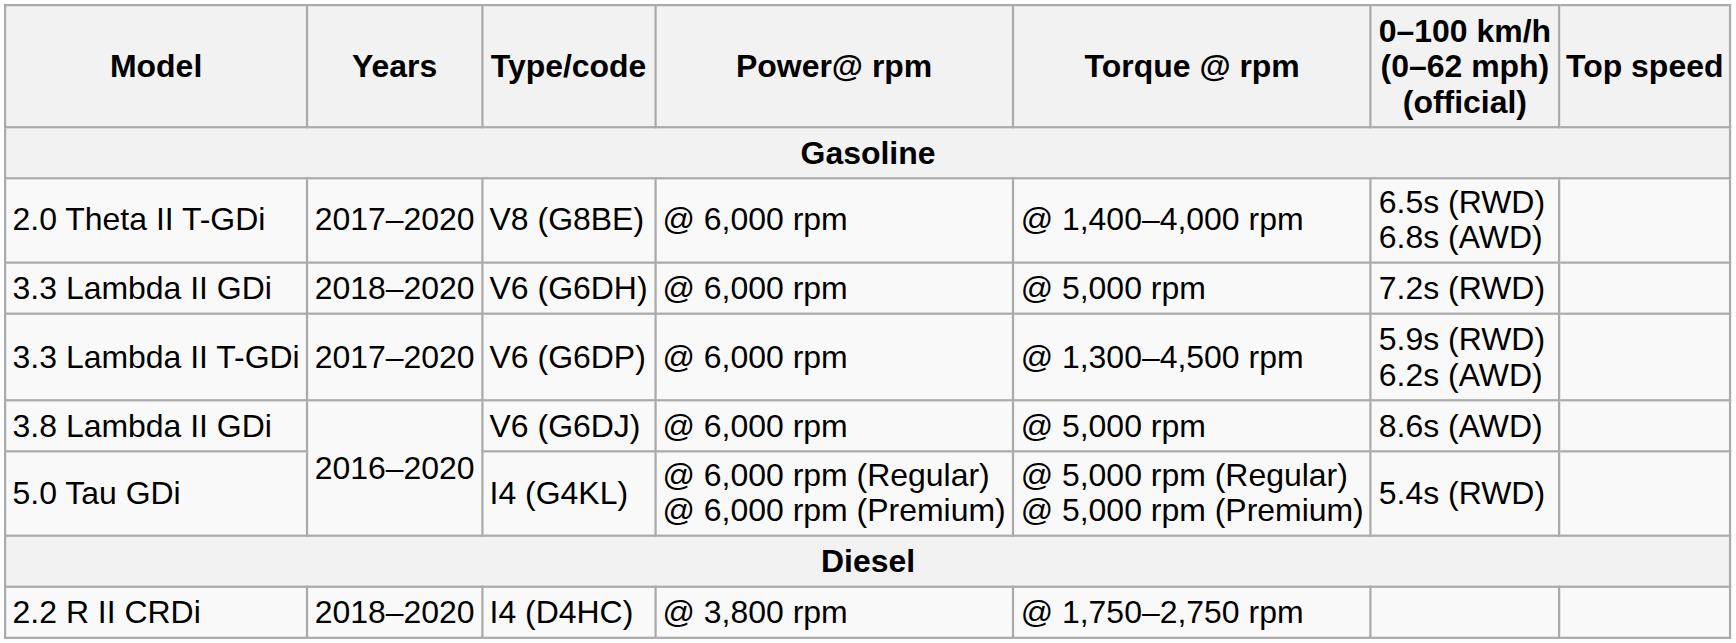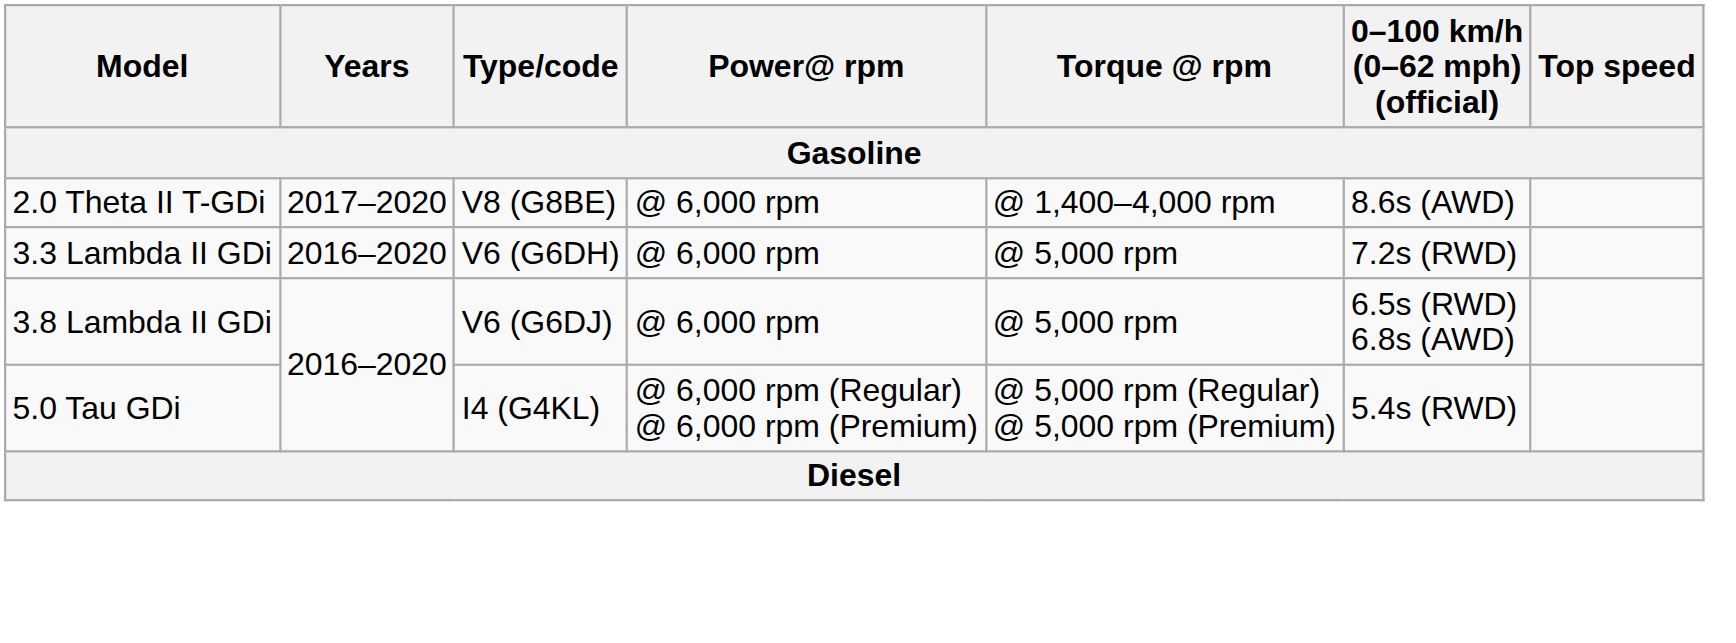(1462, 221) 6.5s (RWD) 6.8s (AWD) -> (1433, 203) 8.6s (AWD)
(395, 289) 2018–2020 -> (367, 253) 2016–2020
- row: (156, 357)
(1461, 425) 8.6s (AWD) -> (1434, 322) 6.5s (RWD) 6.8s (AWD)
- row: (107, 612)
